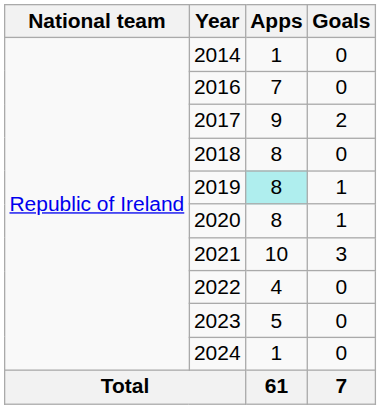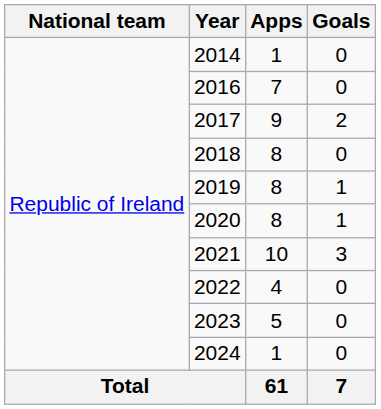(276, 187) paleturquoise background -> (276, 187) no background
